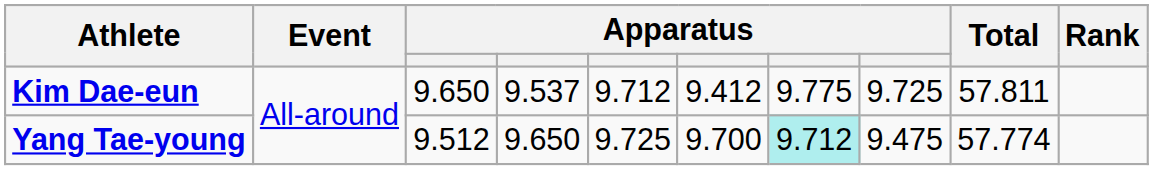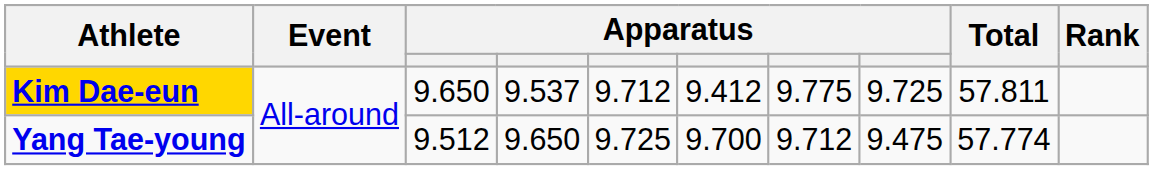(105, 92) no background -> (105, 92) gold background
(814, 140) paleturquoise background -> (814, 140) no background
